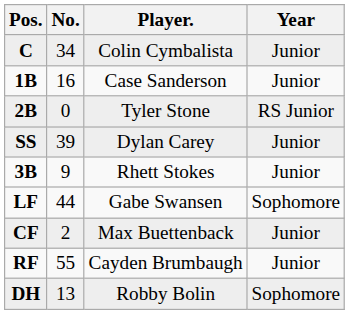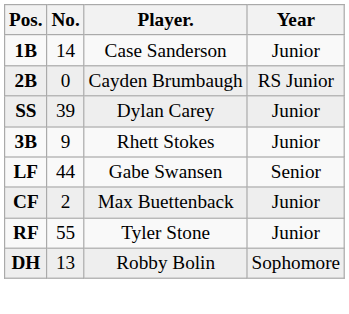- row: (26, 50)
(66, 80) 16 -> (66, 50) 14
(166, 111) Tyler Stone -> (166, 80) Cayden Brumbaugh
(296, 202) Sophomore -> (296, 171) Senior
(166, 263) Cayden Brumbaugh -> (166, 232) Tyler Stone
